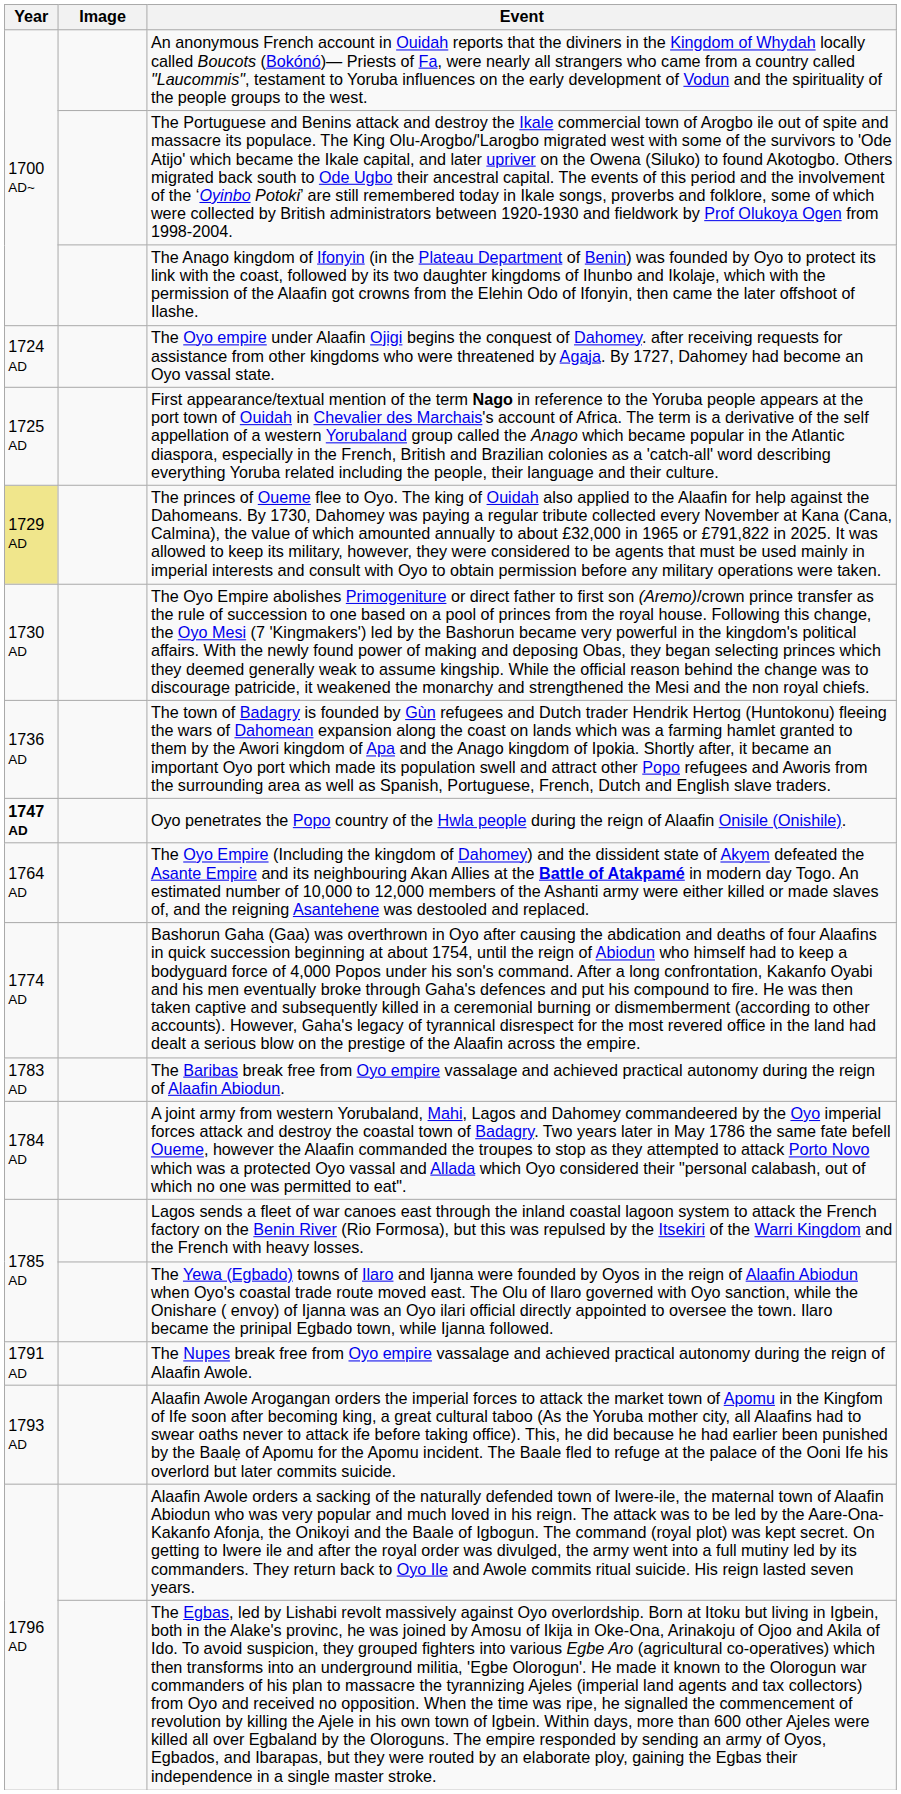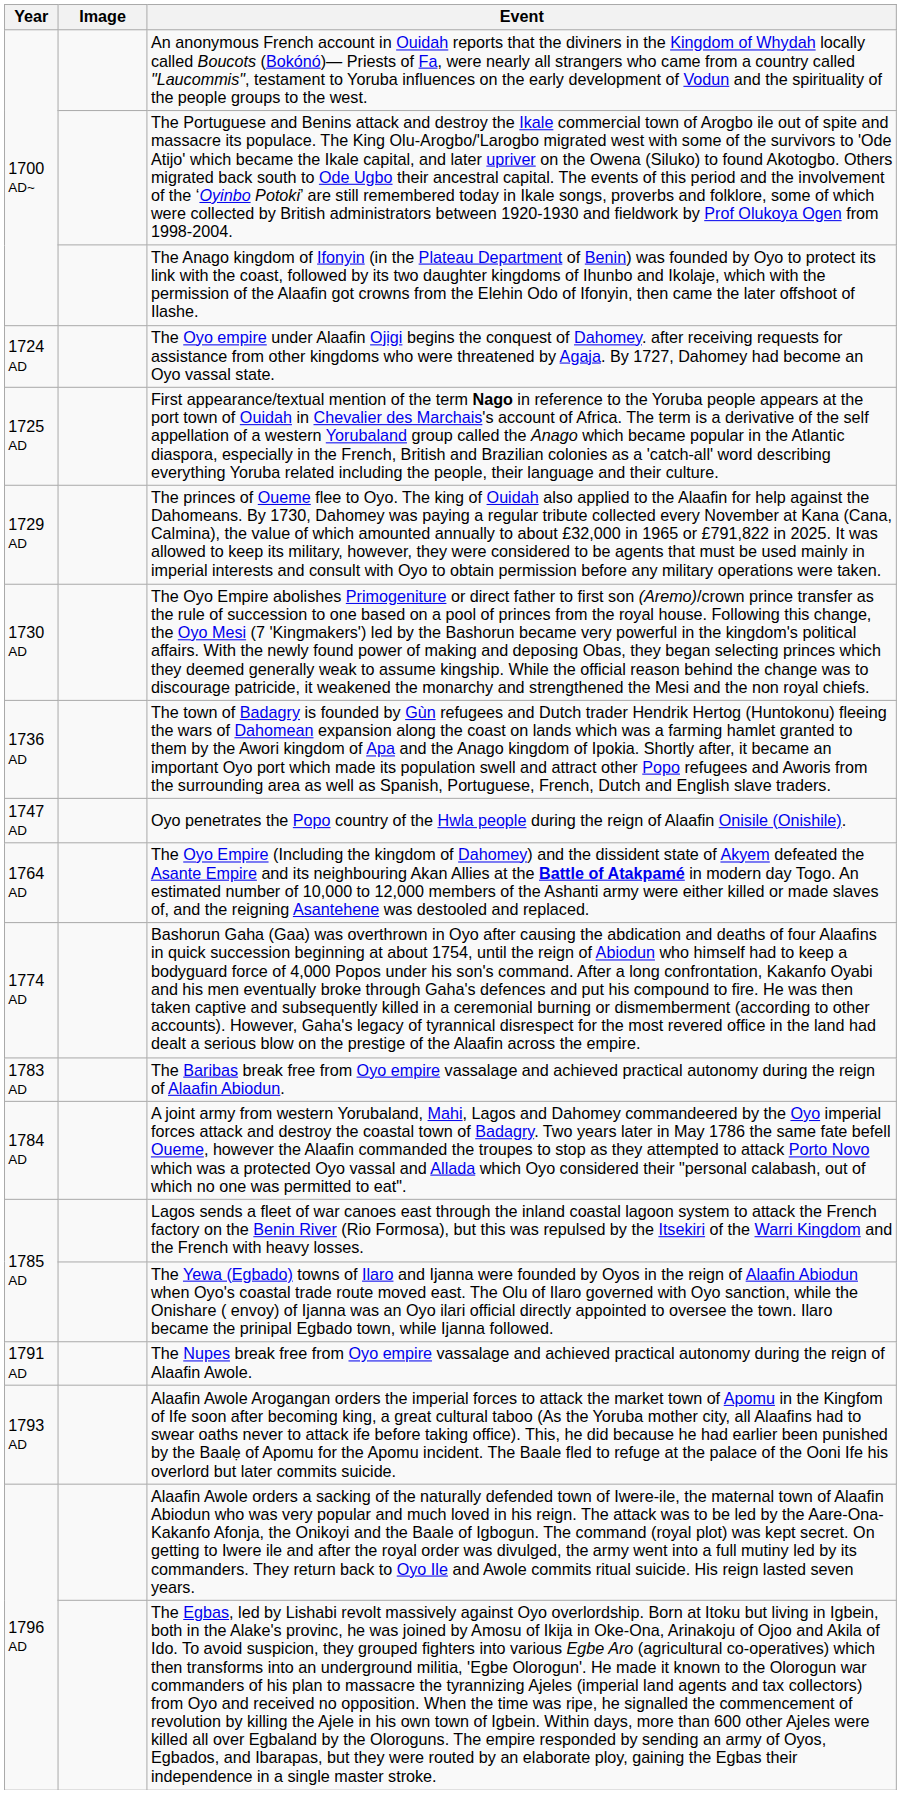(26, 534) khaki background -> (26, 534) no background
(26, 820) bold -> (26, 820) normal
